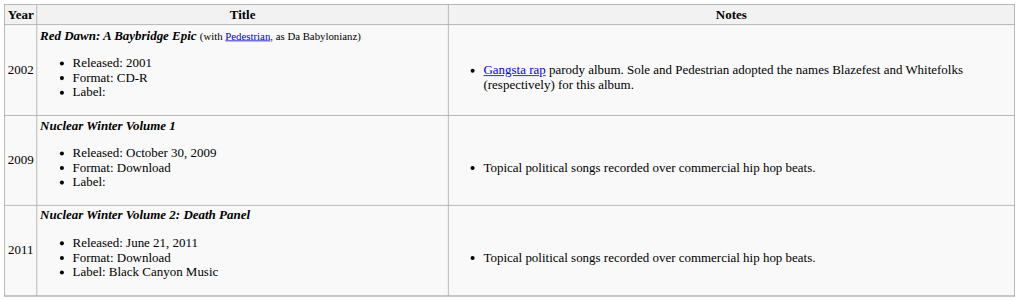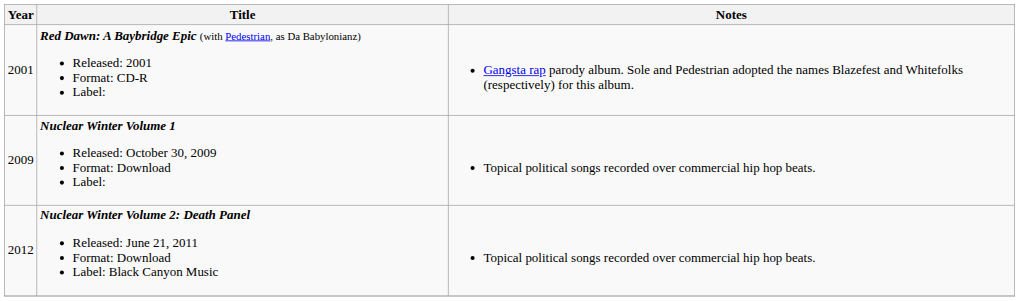(21, 70) 2002 -> (21, 70) 2001
(21, 250) 2011 -> (21, 250) 2012
